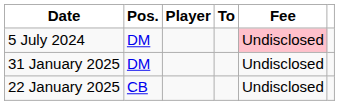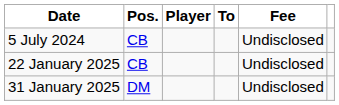(139, 40) DM -> (137, 40) CB
(283, 40) pink background -> (283, 40) no background
rows swapped: (64, 87) <-> (64, 64)
